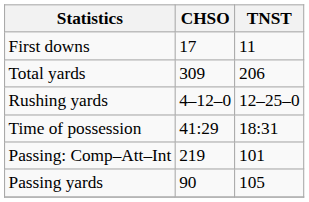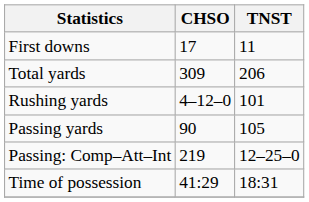(269, 100) 12–25–0 -> (252, 100) 101
rows swapped: (56, 182) <-> (75, 128)
(252, 155) 101 -> (269, 155) 12–25–0
